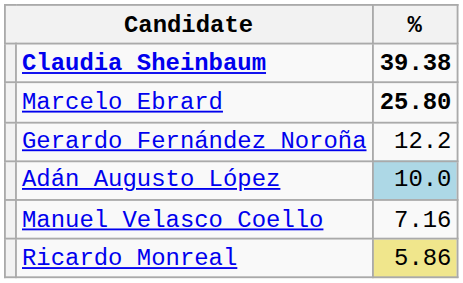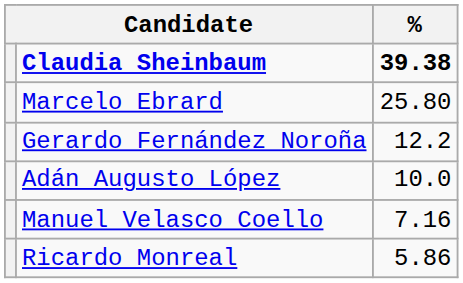(416, 102) bold -> (416, 102) normal
(423, 180) lightblue background -> (423, 180) no background
(423, 258) khaki background -> (423, 258) no background
